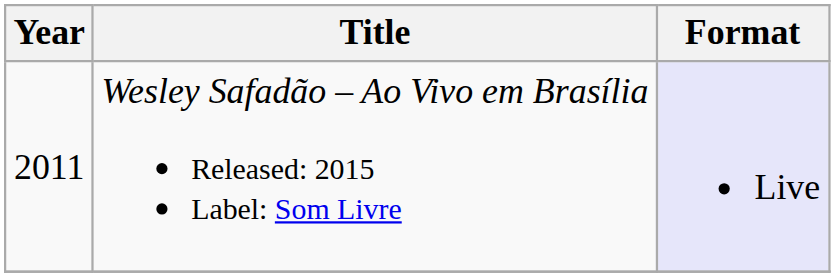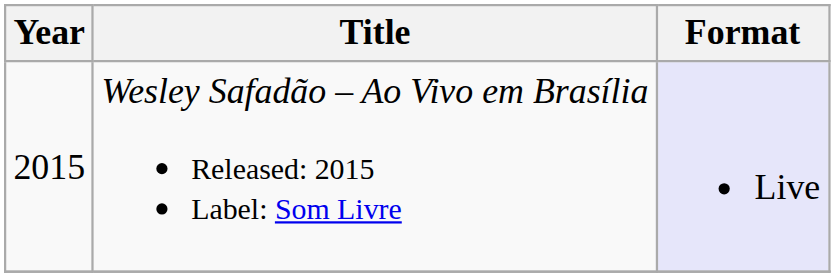(49, 165) 2011 -> (49, 165) 2015
